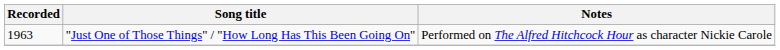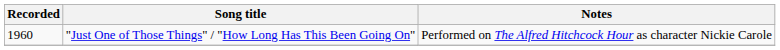(20, 34) 1963 -> (20, 34) 1960
